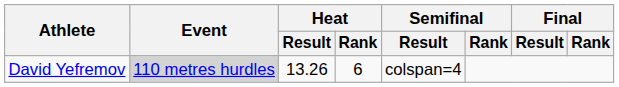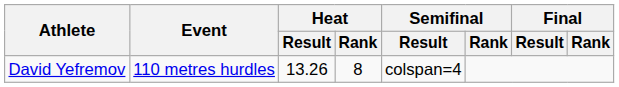(204, 69) lightgrey background -> (204, 69) no background
(358, 69) 6 -> (358, 69) 8
